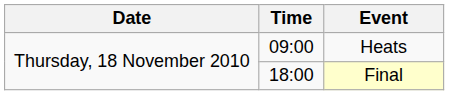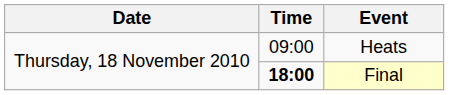(291, 75) normal -> (291, 75) bold
